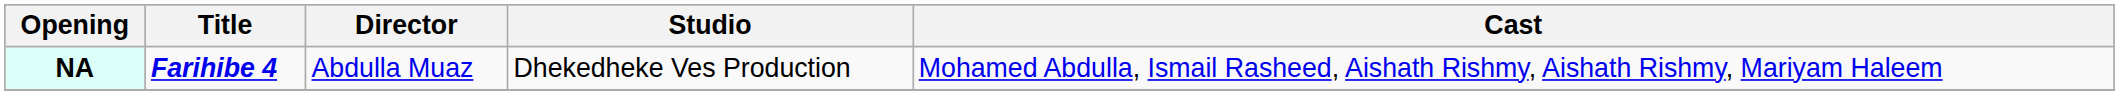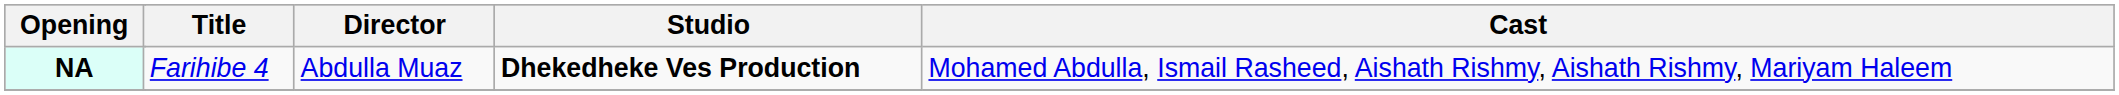(214, 68) bold -> (209, 68) normal
(682, 68) normal -> (681, 68) bold
